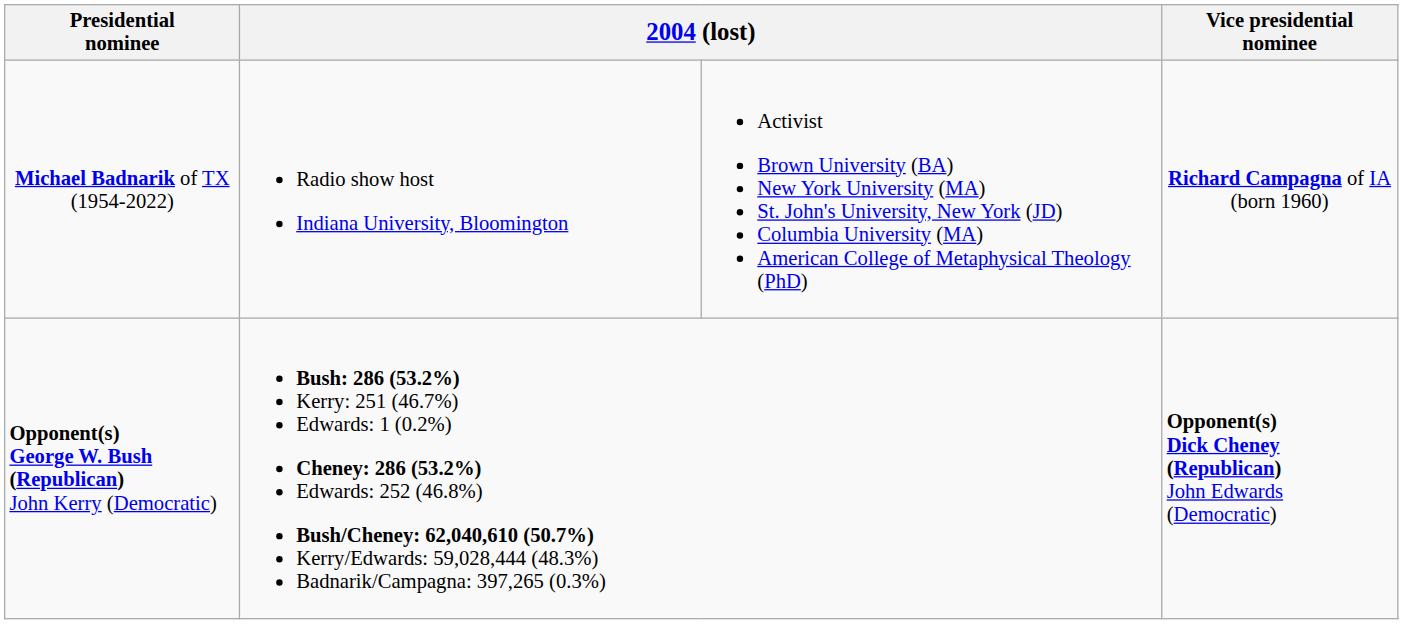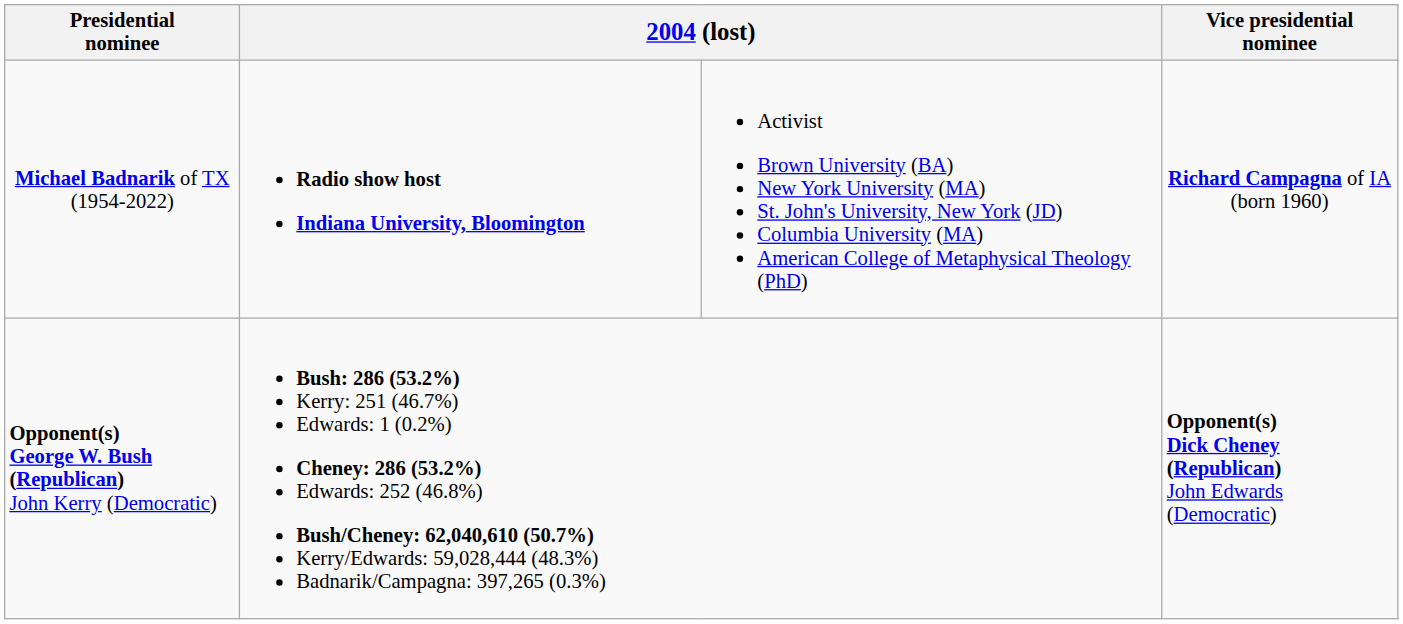(470, 201) normal -> (470, 201) bold
